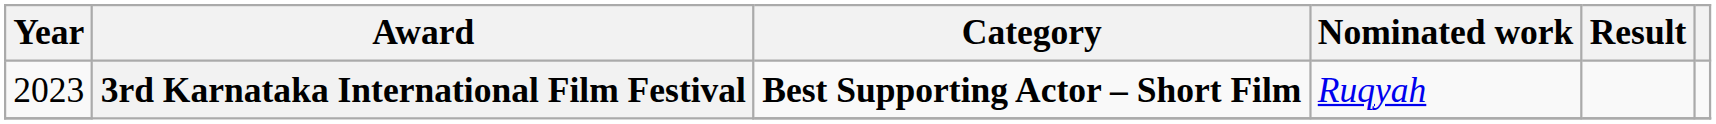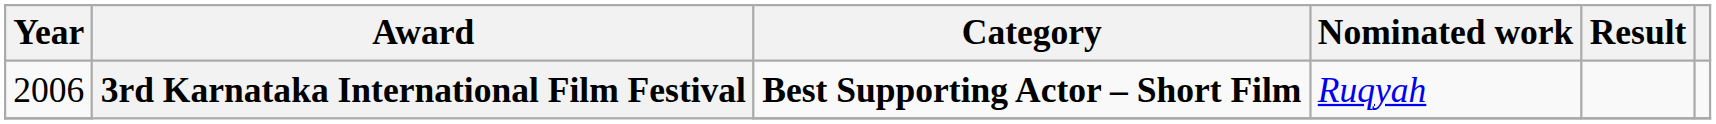(49, 88) 2023 -> (49, 88) 2006
